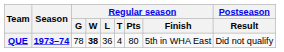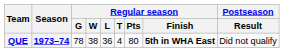(93, 41) bold -> (93, 41) normal
(178, 41) normal -> (180, 41) bold
